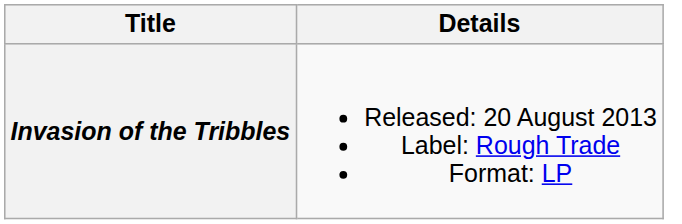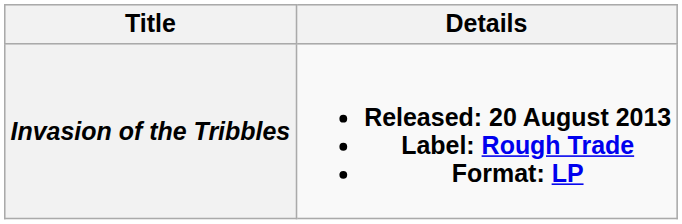(479, 145) normal -> (486, 145) bold
